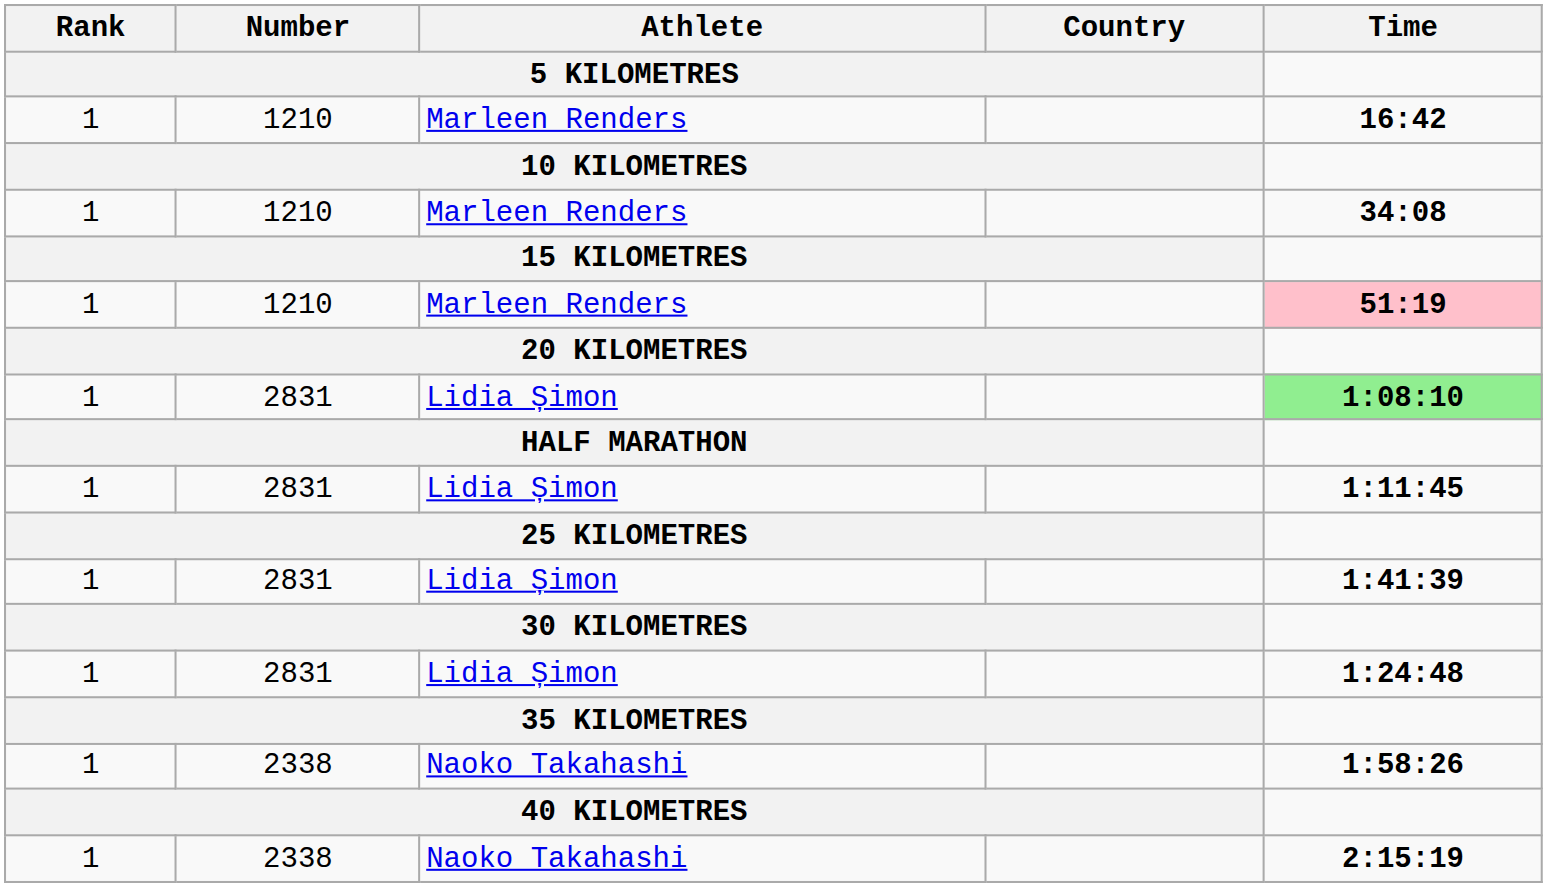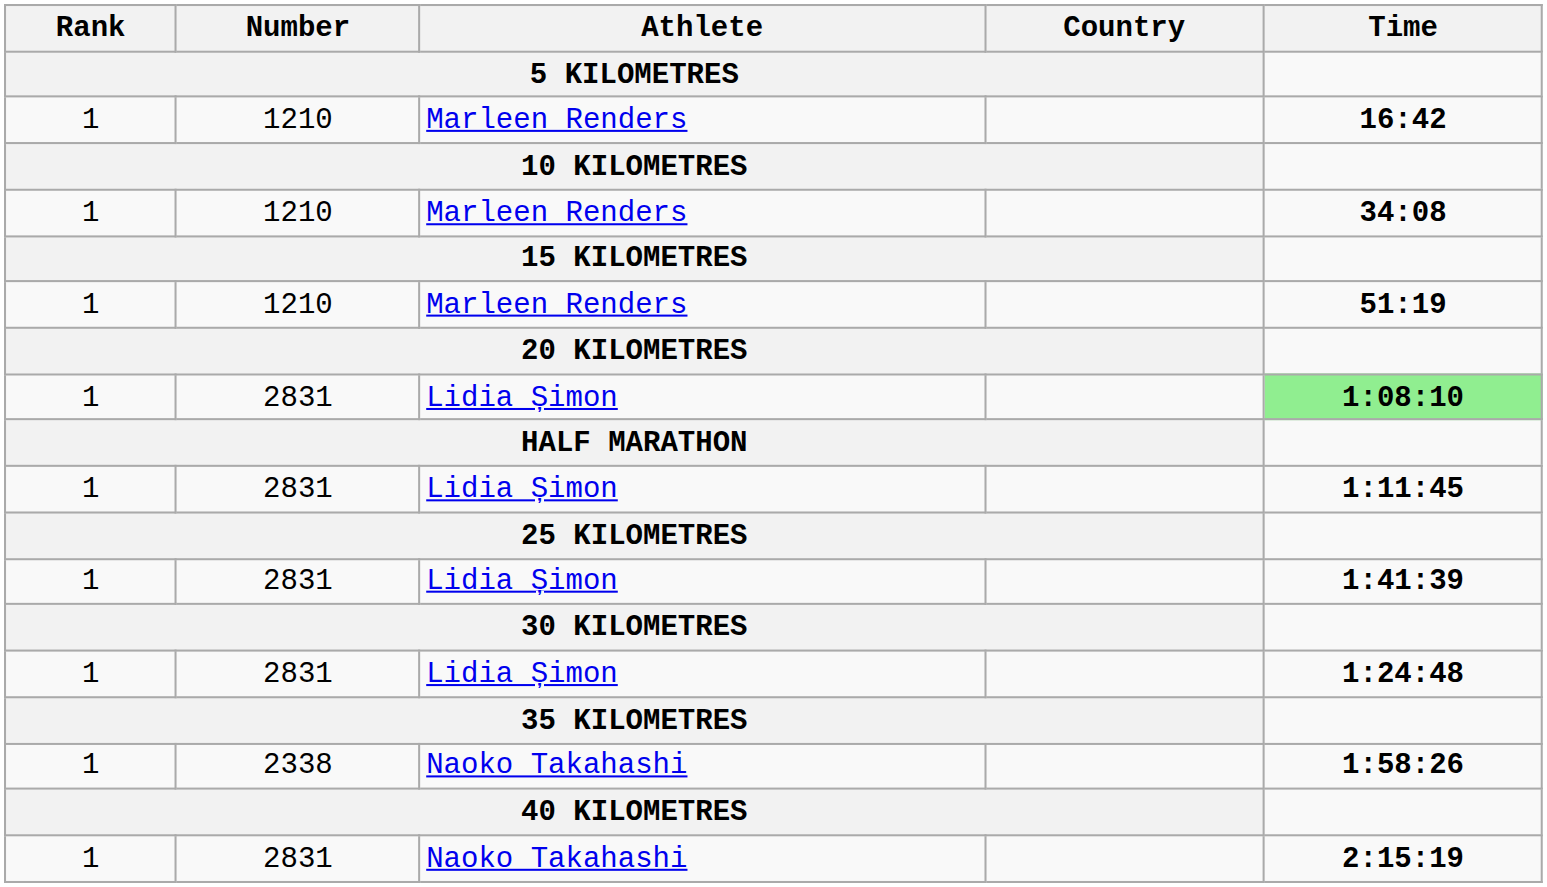(1403, 305) pink background -> (1403, 305) no background
(298, 859) 2338 -> (298, 859) 2831
